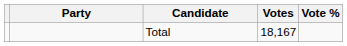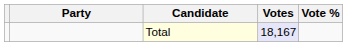(158, 32) no background -> (158, 32) lightyellow background
(278, 32) no background -> (278, 32) lavender background
